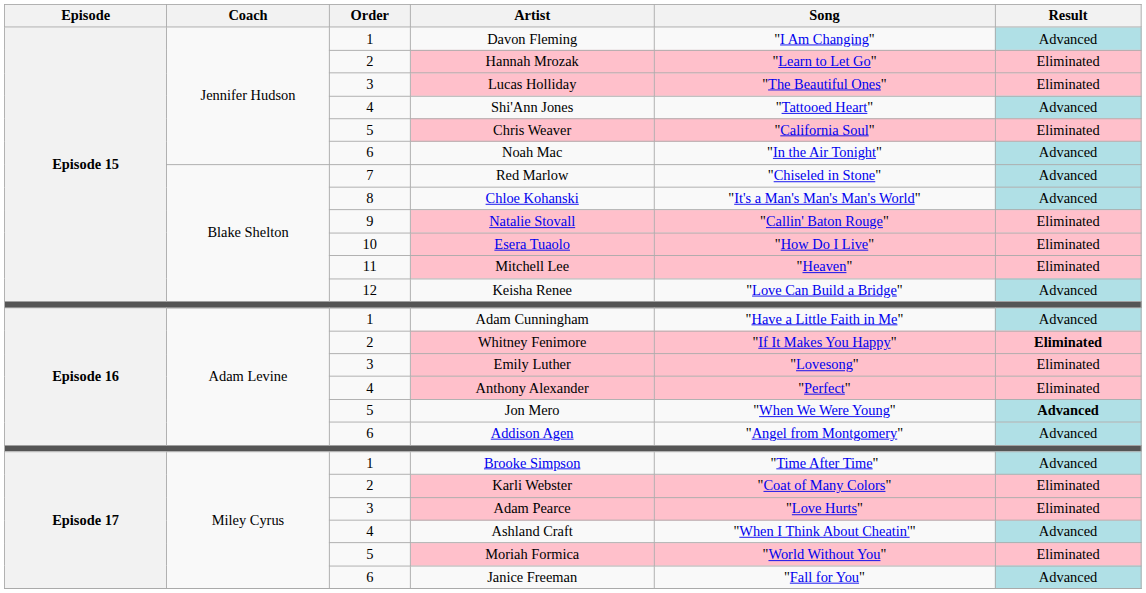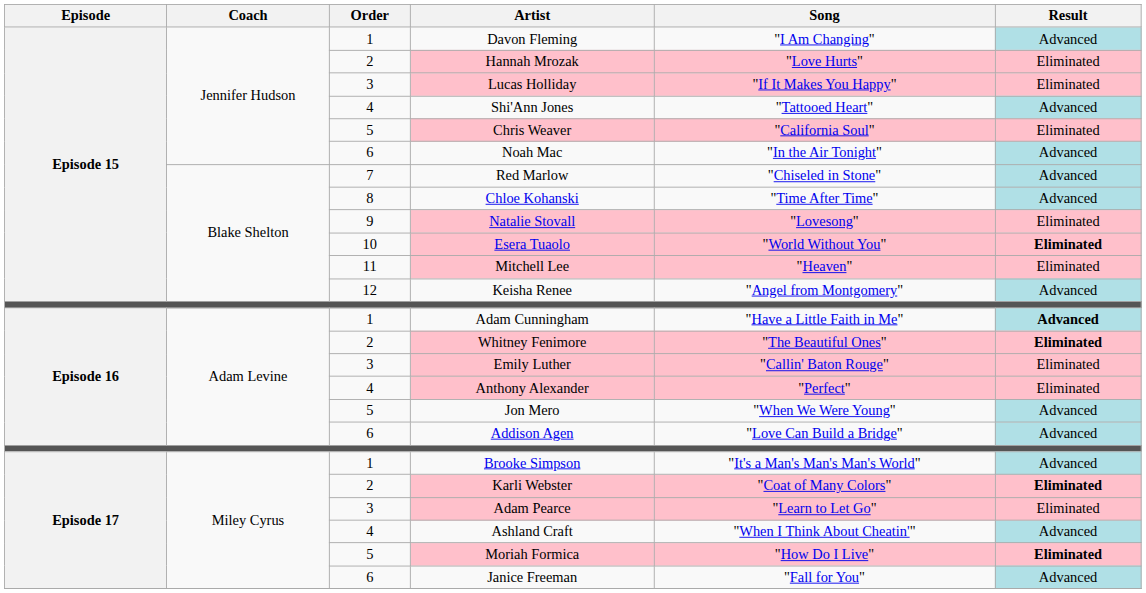(824, 61) "Learn to Let Go" -> (824, 61) "Love Hurts"
(824, 84) "The Beautiful Ones" -> (824, 84) "If It Makes You Happy"
(824, 198) "It's a Man's Man's Man's World" -> (824, 198) "Time After Time"
(824, 221) "Callin' Baton Rouge" -> (824, 221) "Lovesong"
(824, 244) "How Do I Live" -> (824, 244) "World Without You"
(1068, 244) normal -> (1068, 244) bold
(824, 289) "Love Can Build a Bridge" -> (824, 289) "Angel from Montgomery"
(1068, 319) normal -> (1068, 319) bold
(824, 342) "If It Makes You Happy" -> (824, 342) "The Beautiful Ones"
(824, 365) "Lovesong" -> (824, 365) "Callin' Baton Rouge"
(1068, 410) bold -> (1068, 410) normal
(824, 433) "Angel from Montgomery" -> (824, 433) "Love Can Build a Bridge"
(824, 463) "Time After Time" -> (824, 463) "It's a Man's Man's Man's World"
(1068, 485) normal -> (1068, 485) bold
(824, 508) "Love Hurts" -> (824, 508) "Learn to Let Go"
(824, 554) "World Without You" -> (824, 554) "How Do I Live"
(1068, 554) normal -> (1068, 554) bold
